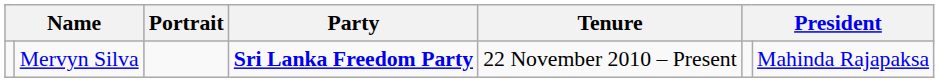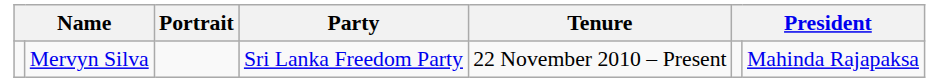(353, 58) bold -> (353, 58) normal
